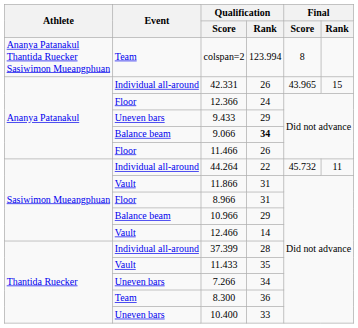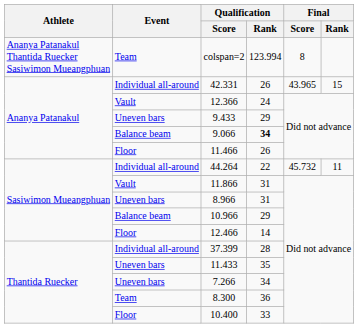(126, 102) Floor -> (125, 102) Vault
(126, 200) Floor -> (140, 200) Uneven bars
(125, 233) Vault -> (126, 233) Floor
(125, 265) Vault -> (140, 265) Uneven bars
(140, 315) Uneven bars -> (126, 315) Floor
